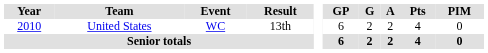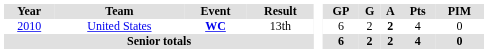(215, 26) normal -> (215, 26) bold
(390, 26) normal -> (390, 26) bold
